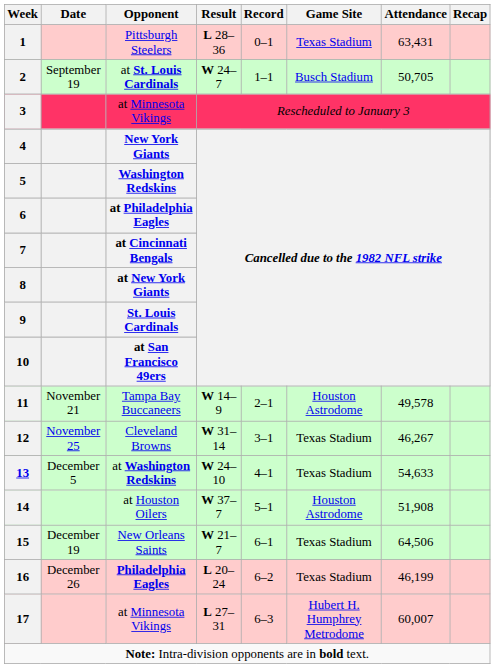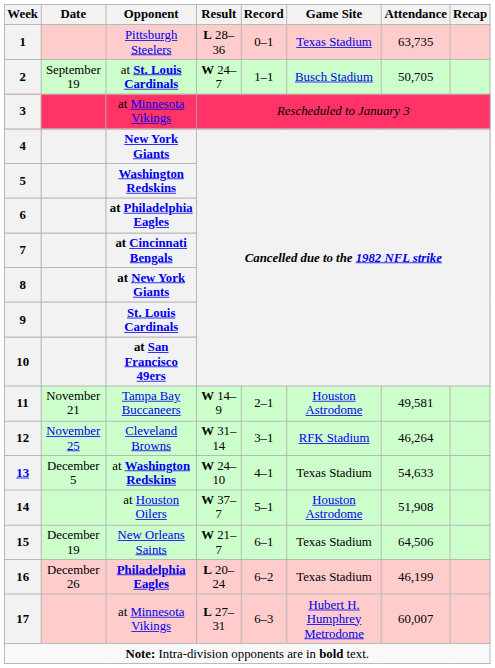(416, 42) 63,431 -> (416, 42) 63,735
(416, 403) 49,578 -> (416, 403) 49,581
(334, 438) Texas Stadium -> (334, 438) RFK Stadium
(416, 438) 46,267 -> (416, 438) 46,264
